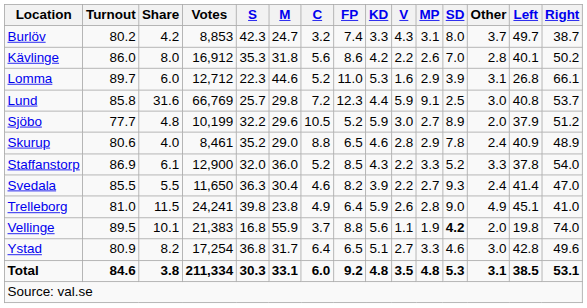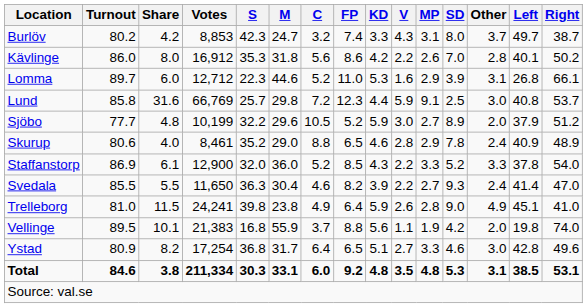(455, 228) bold -> (455, 228) normal
